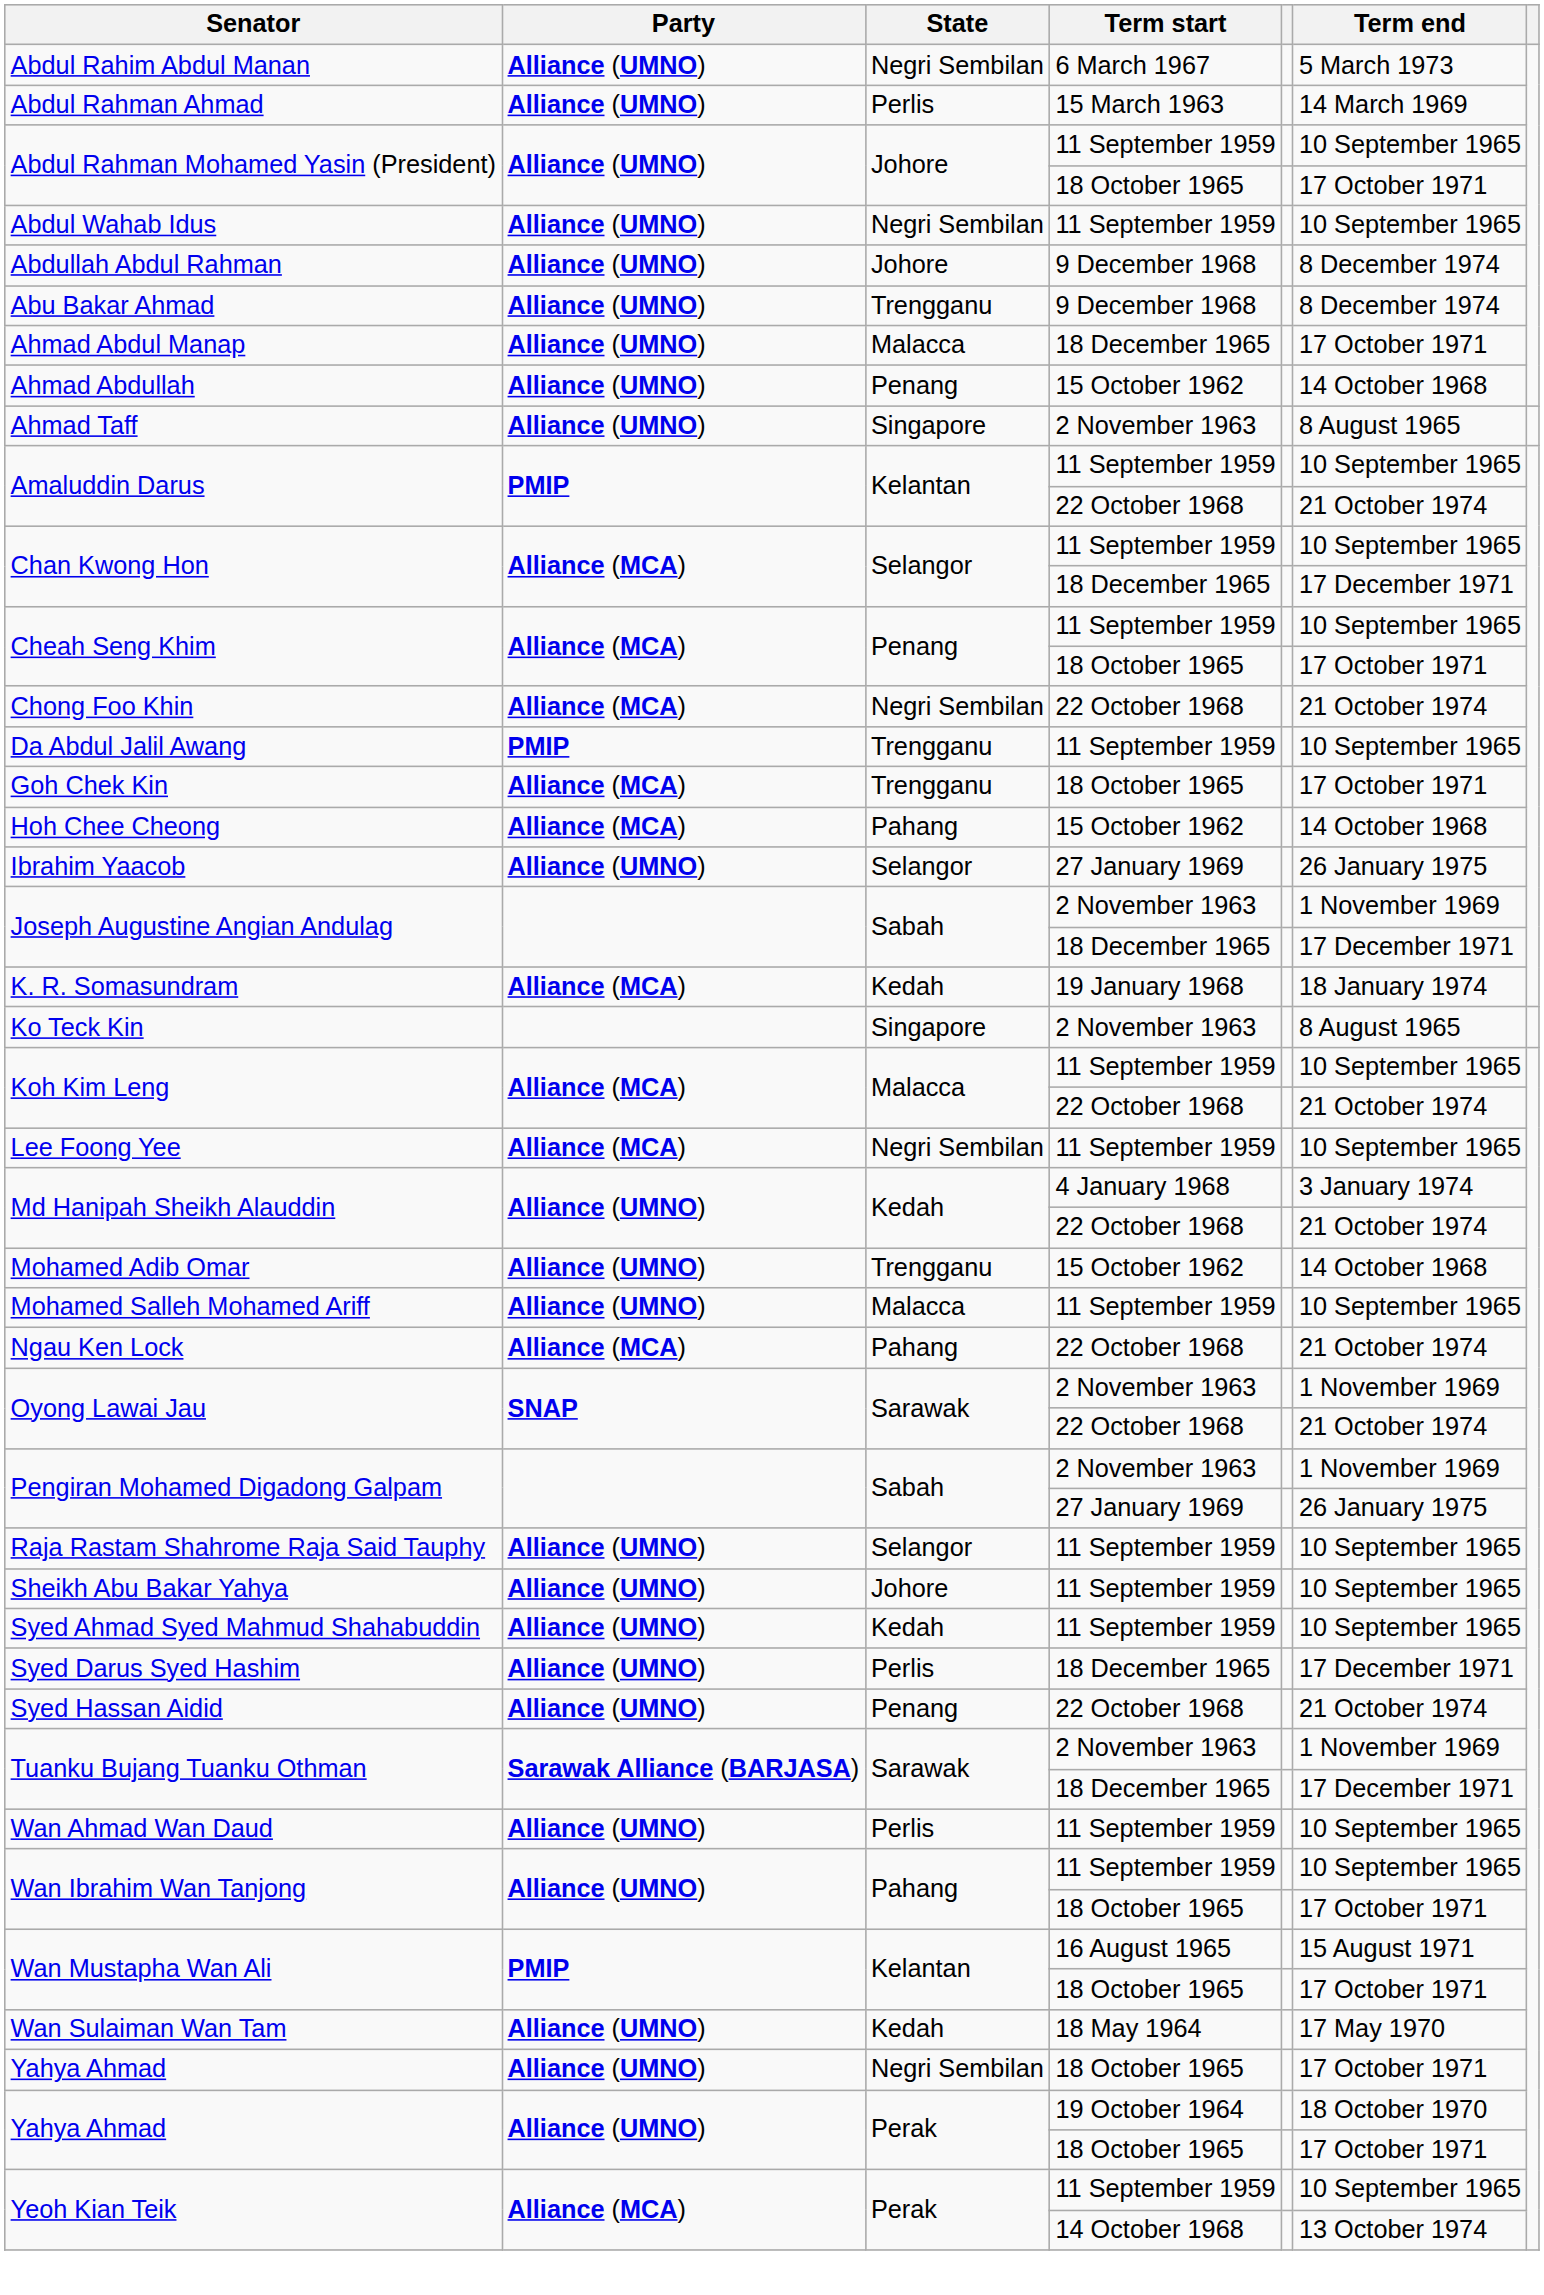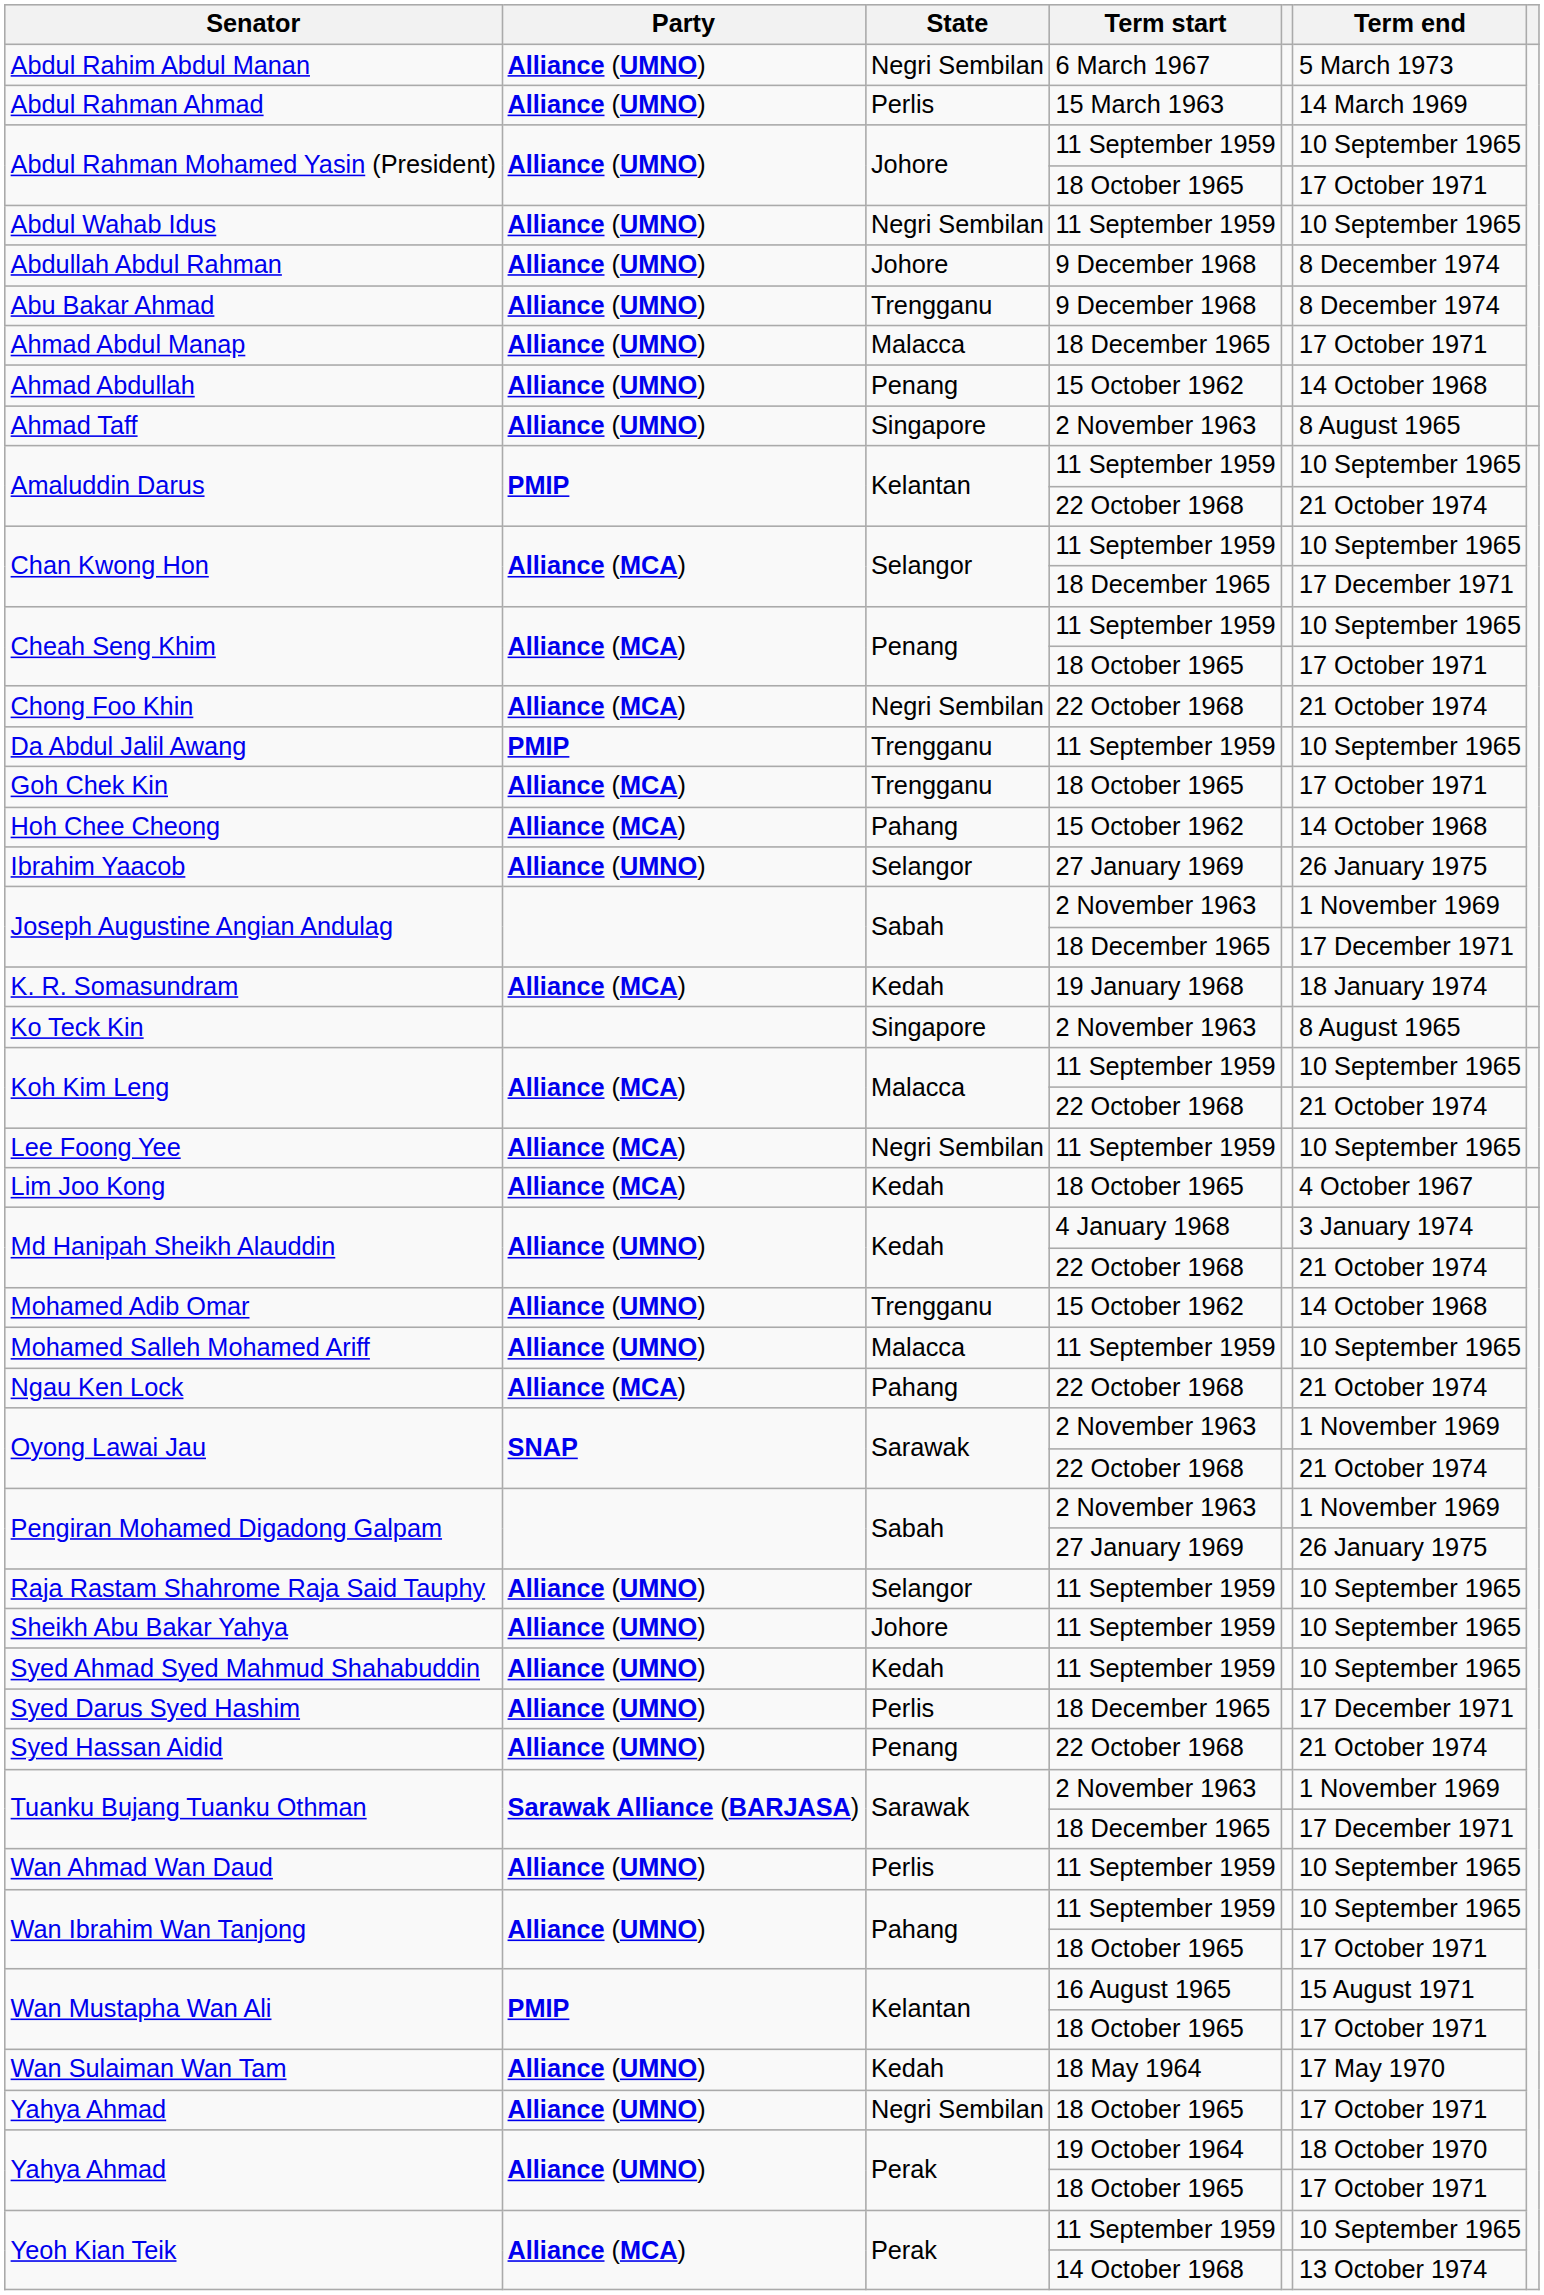+ row: (88, 1187)
